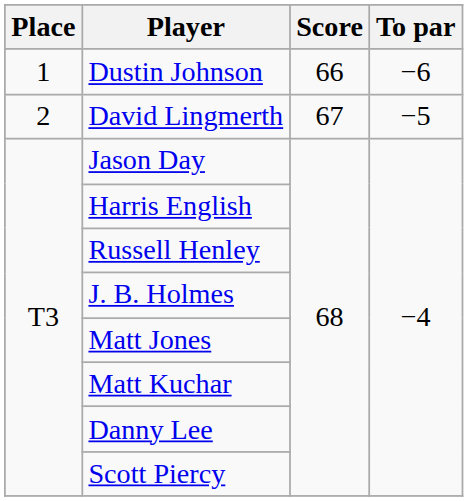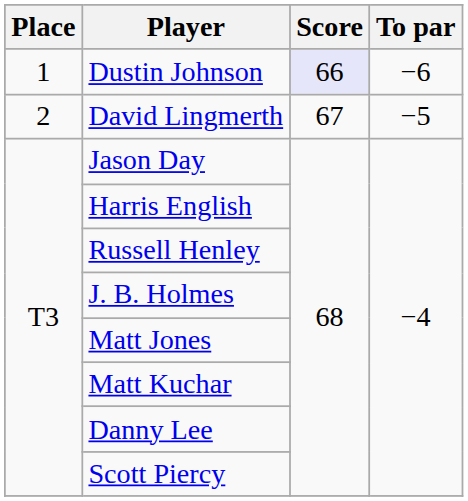(330, 71) no background -> (330, 71) lavender background
